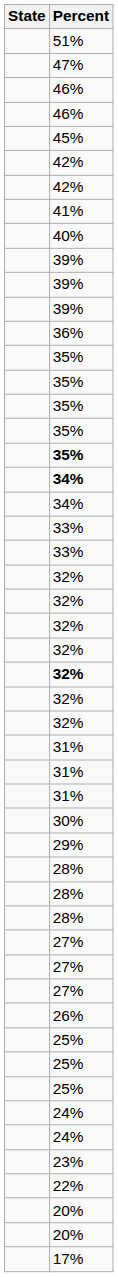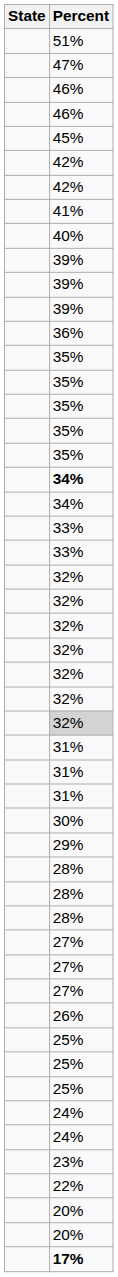(68, 455) bold -> (68, 455) normal
(68, 674) bold -> (68, 674) normal
(68, 723) no background -> (68, 723) lightgrey background
(68, 1259) normal -> (68, 1259) bold
